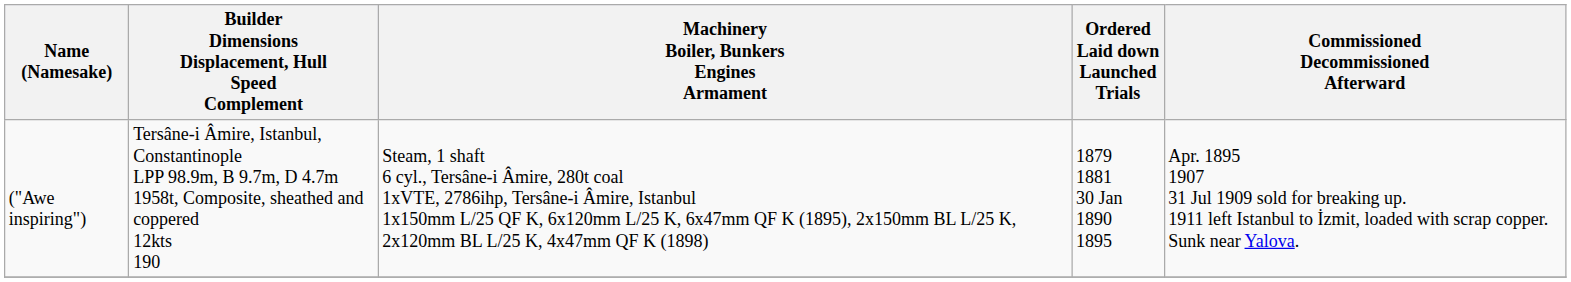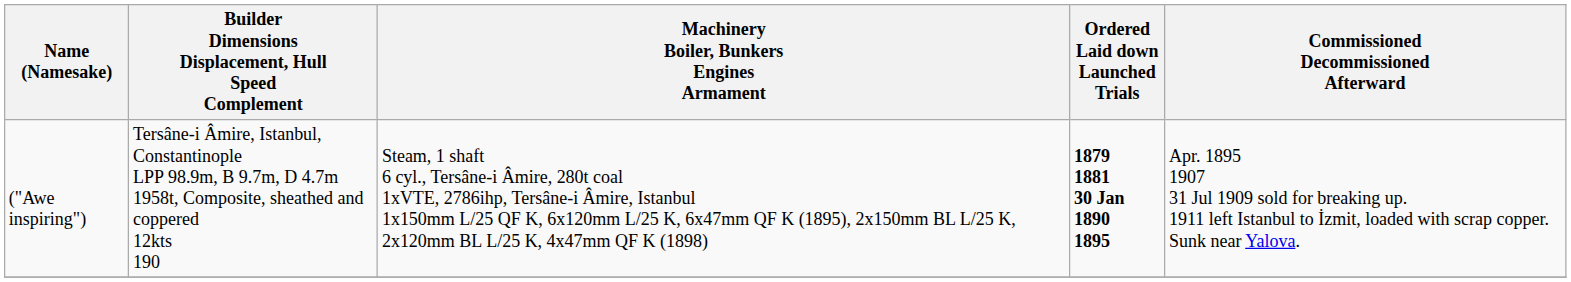(1099, 198) normal -> (1099, 198) bold
